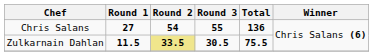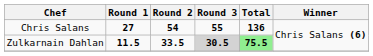(173, 43) khaki background -> (173, 43) no background
(217, 43) no background -> (217, 43) lightgrey background
(256, 43) no background -> (256, 43) lightgreen background
